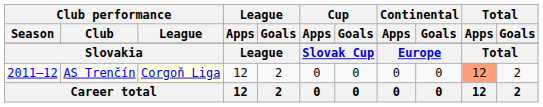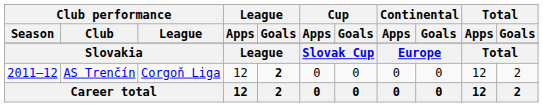(181, 73) lightyellow background -> (181, 73) no background
(279, 73) normal -> (279, 73) bold
(479, 73) lightsalmon background -> (479, 73) no background
